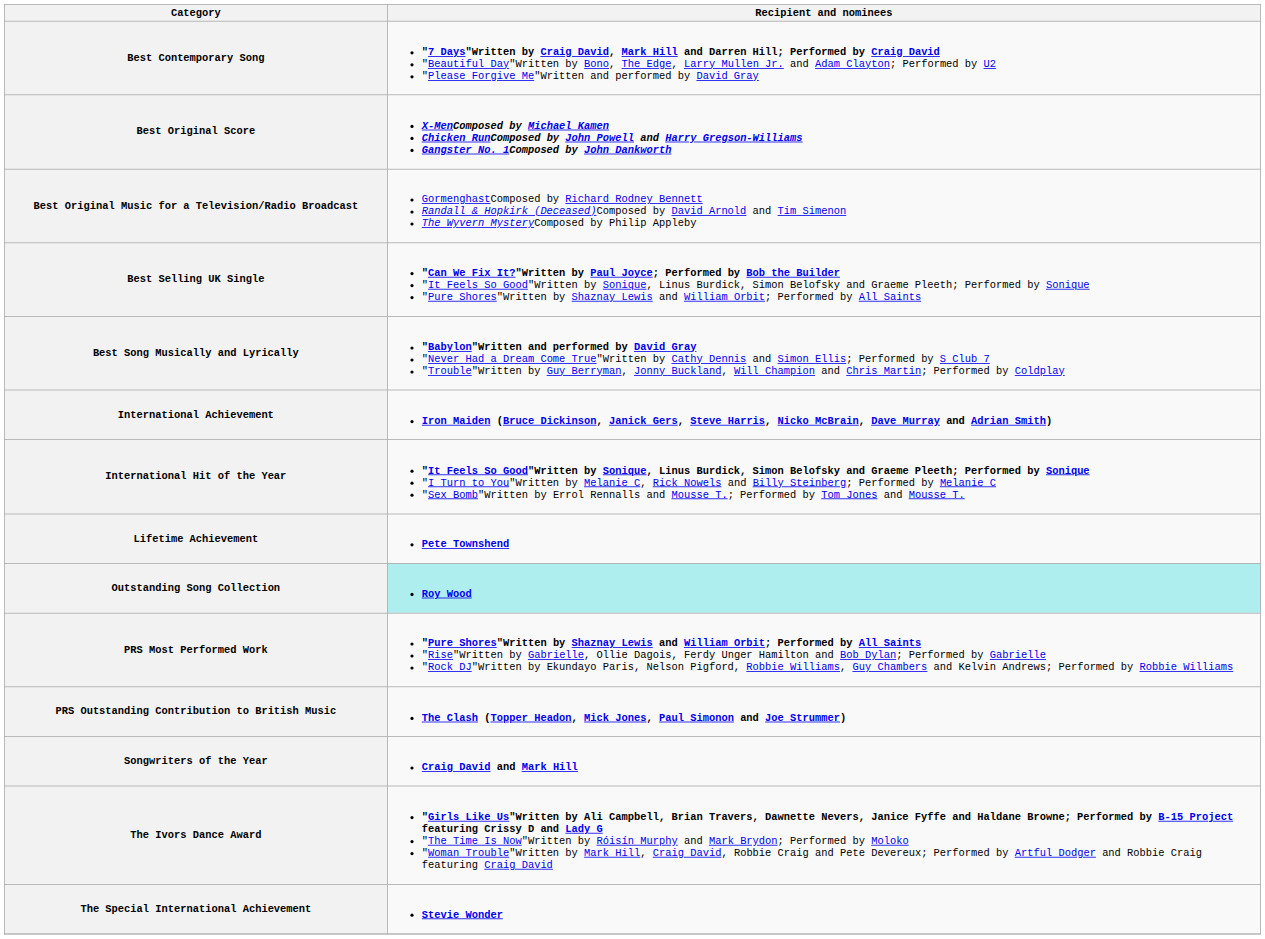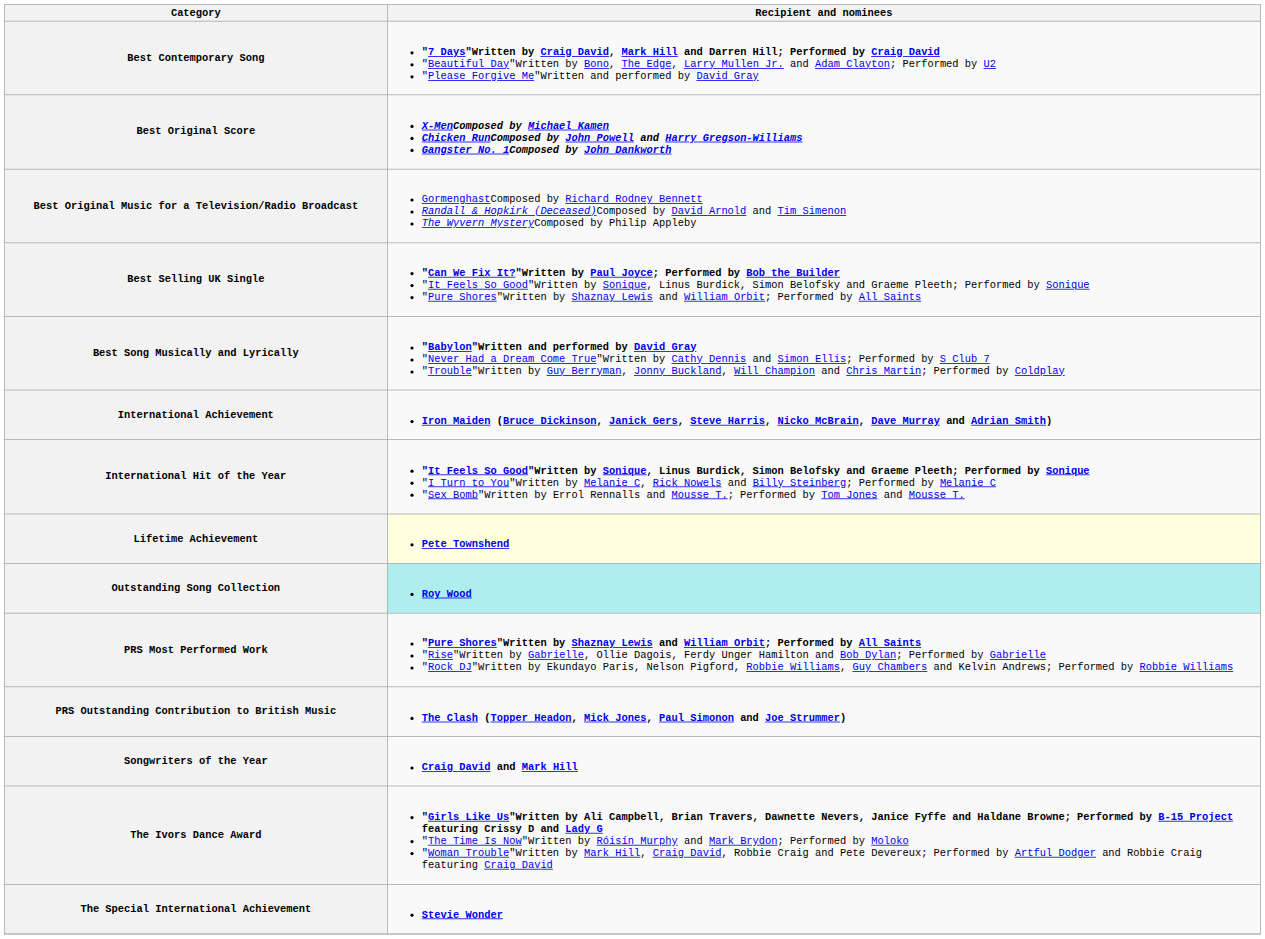(824, 544) no background -> (824, 544) lightyellow background
